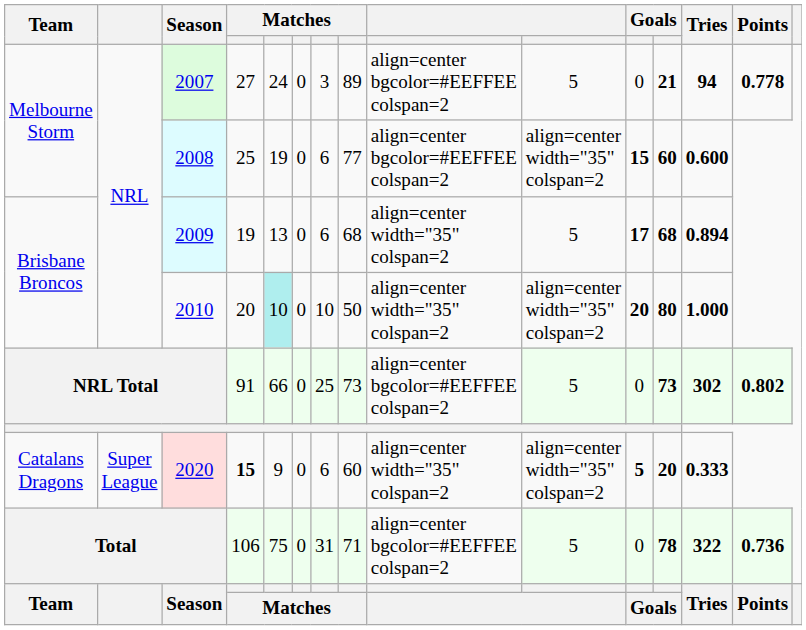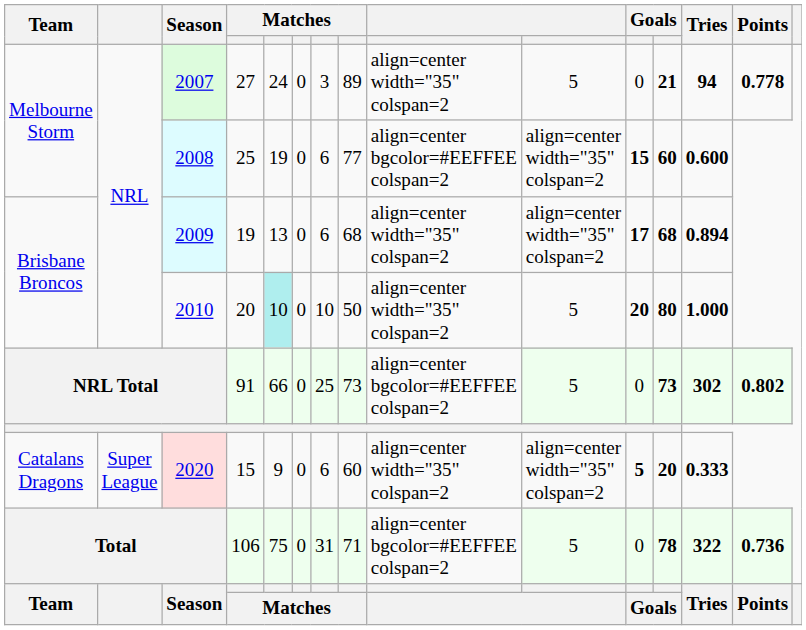(444, 82) align=center bgcolor=#EEFFEE colspan=2 -> (418, 82) align=center width="35" colspan=2
(573, 234) 5 -> (573, 234) align=center width="35" colspan=2
(573, 310) align=center width="35" colspan=2 -> (573, 310) 5
(246, 470) bold -> (246, 470) normal
